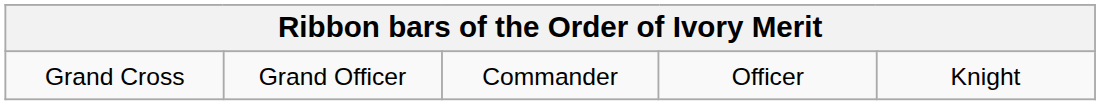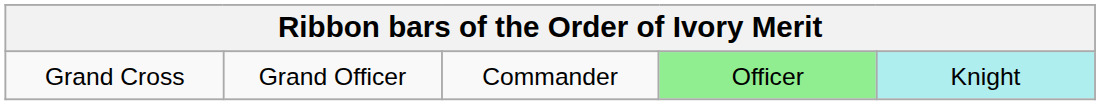(768, 76) no background -> (768, 76) lightgreen background
(986, 76) no background -> (986, 76) paleturquoise background
